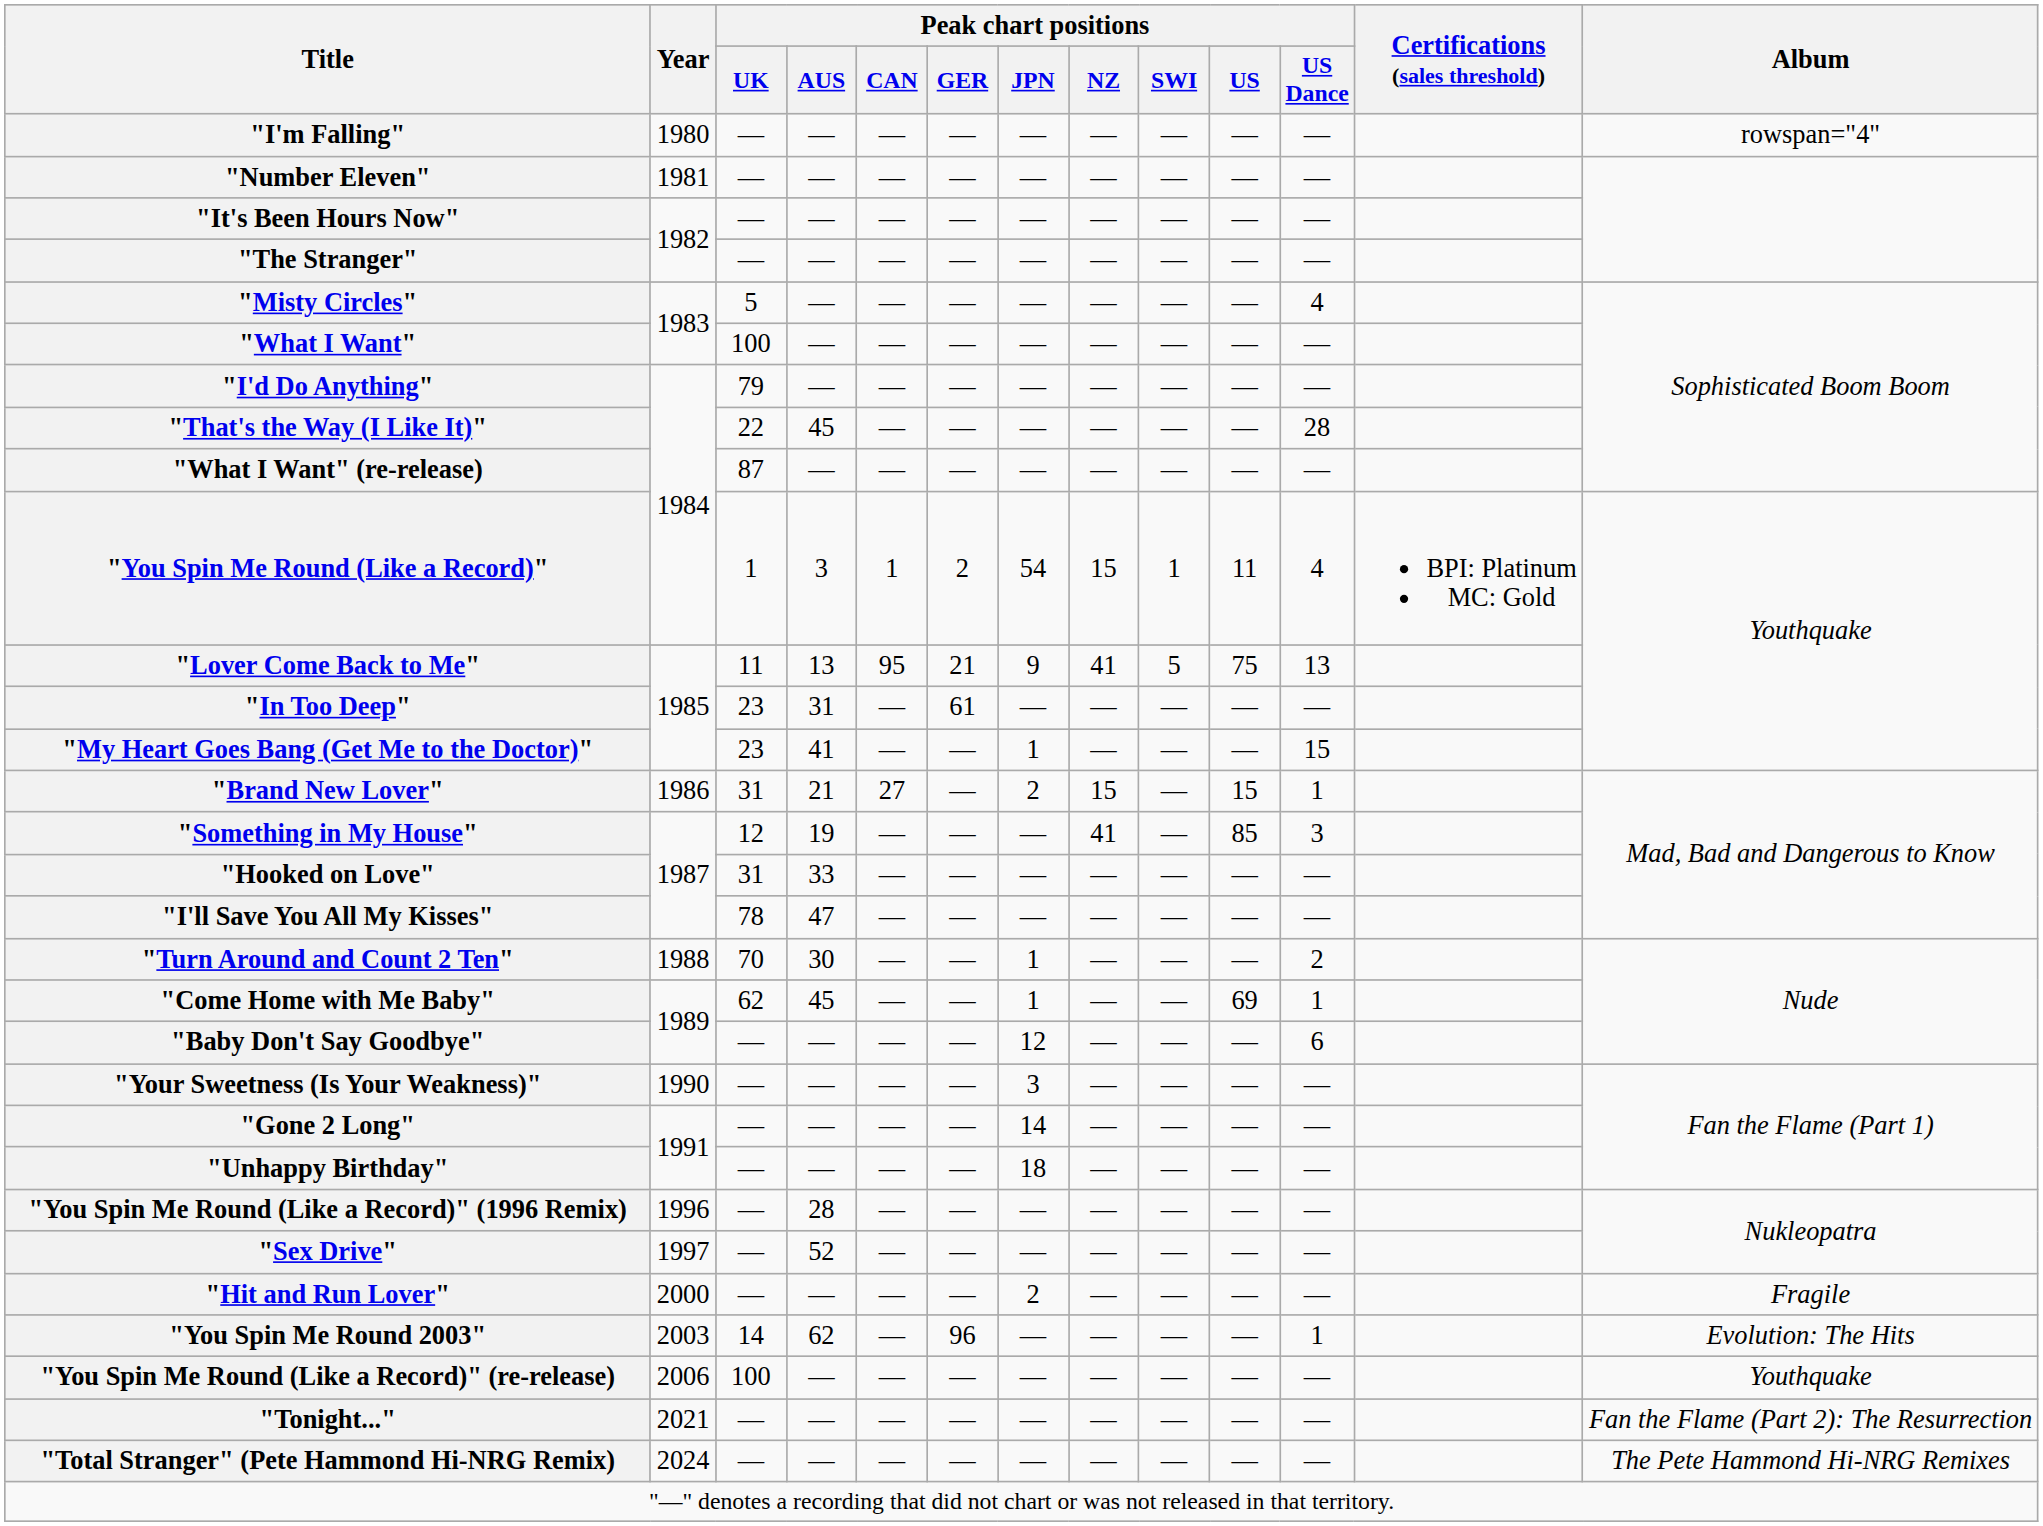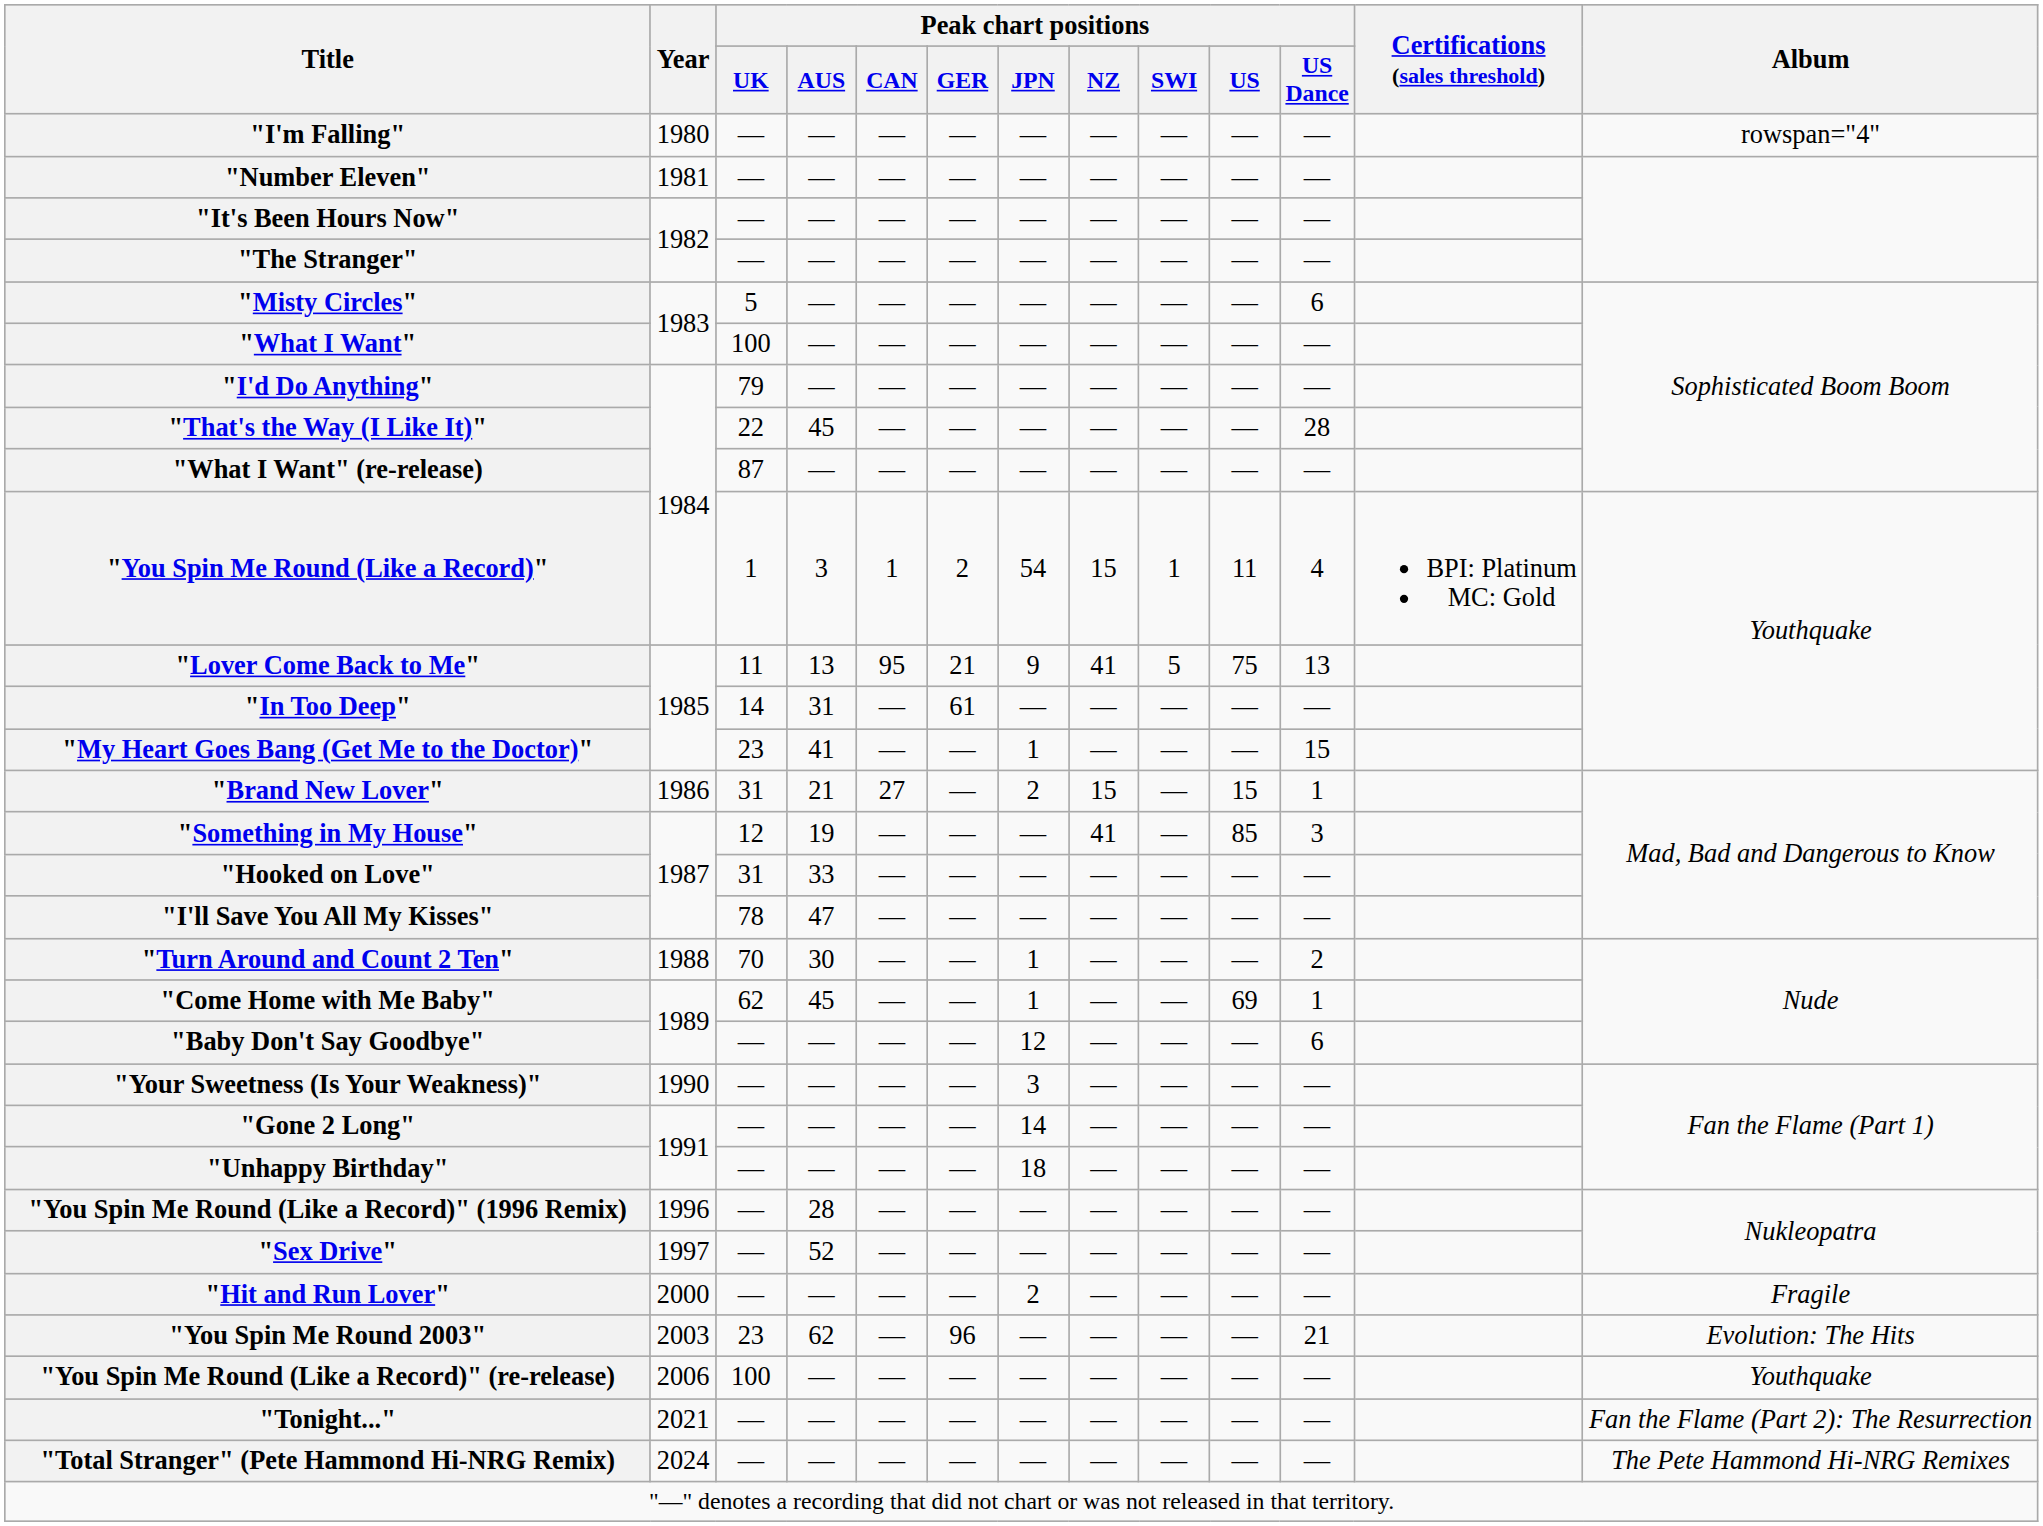(1317, 302) 4 -> (1317, 302) 6
(751, 707) 23 -> (751, 707) 14
(751, 1335) 14 -> (751, 1335) 23
(1317, 1335) 1 -> (1317, 1335) 21
